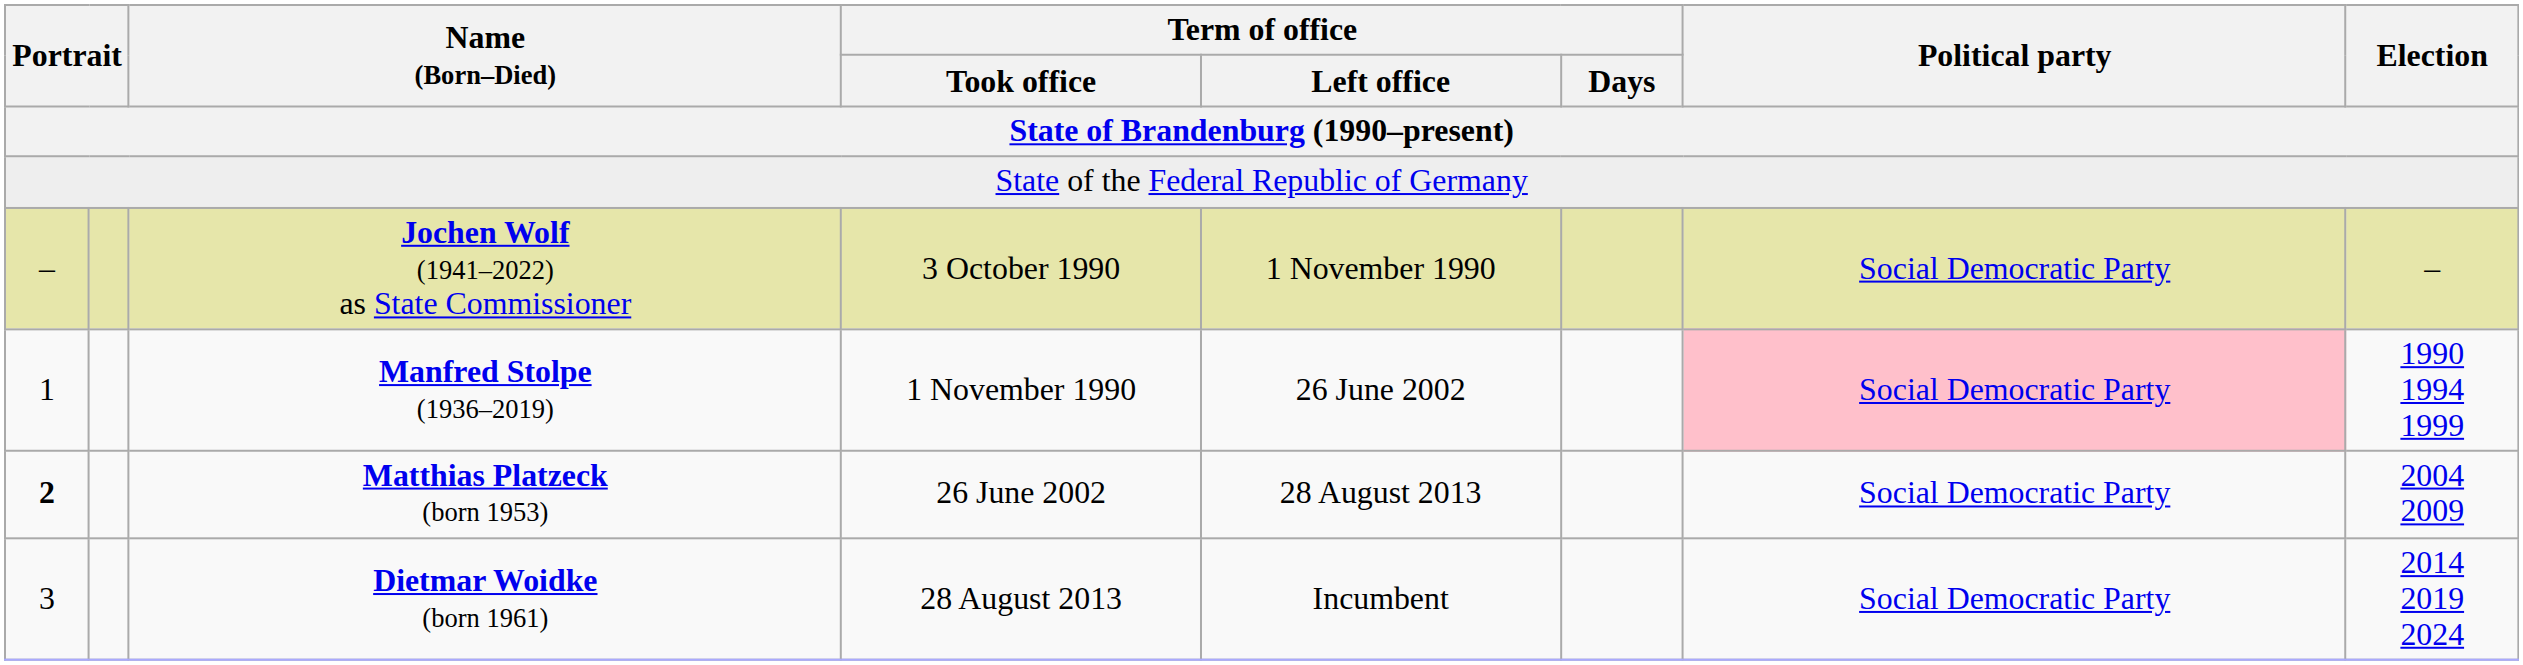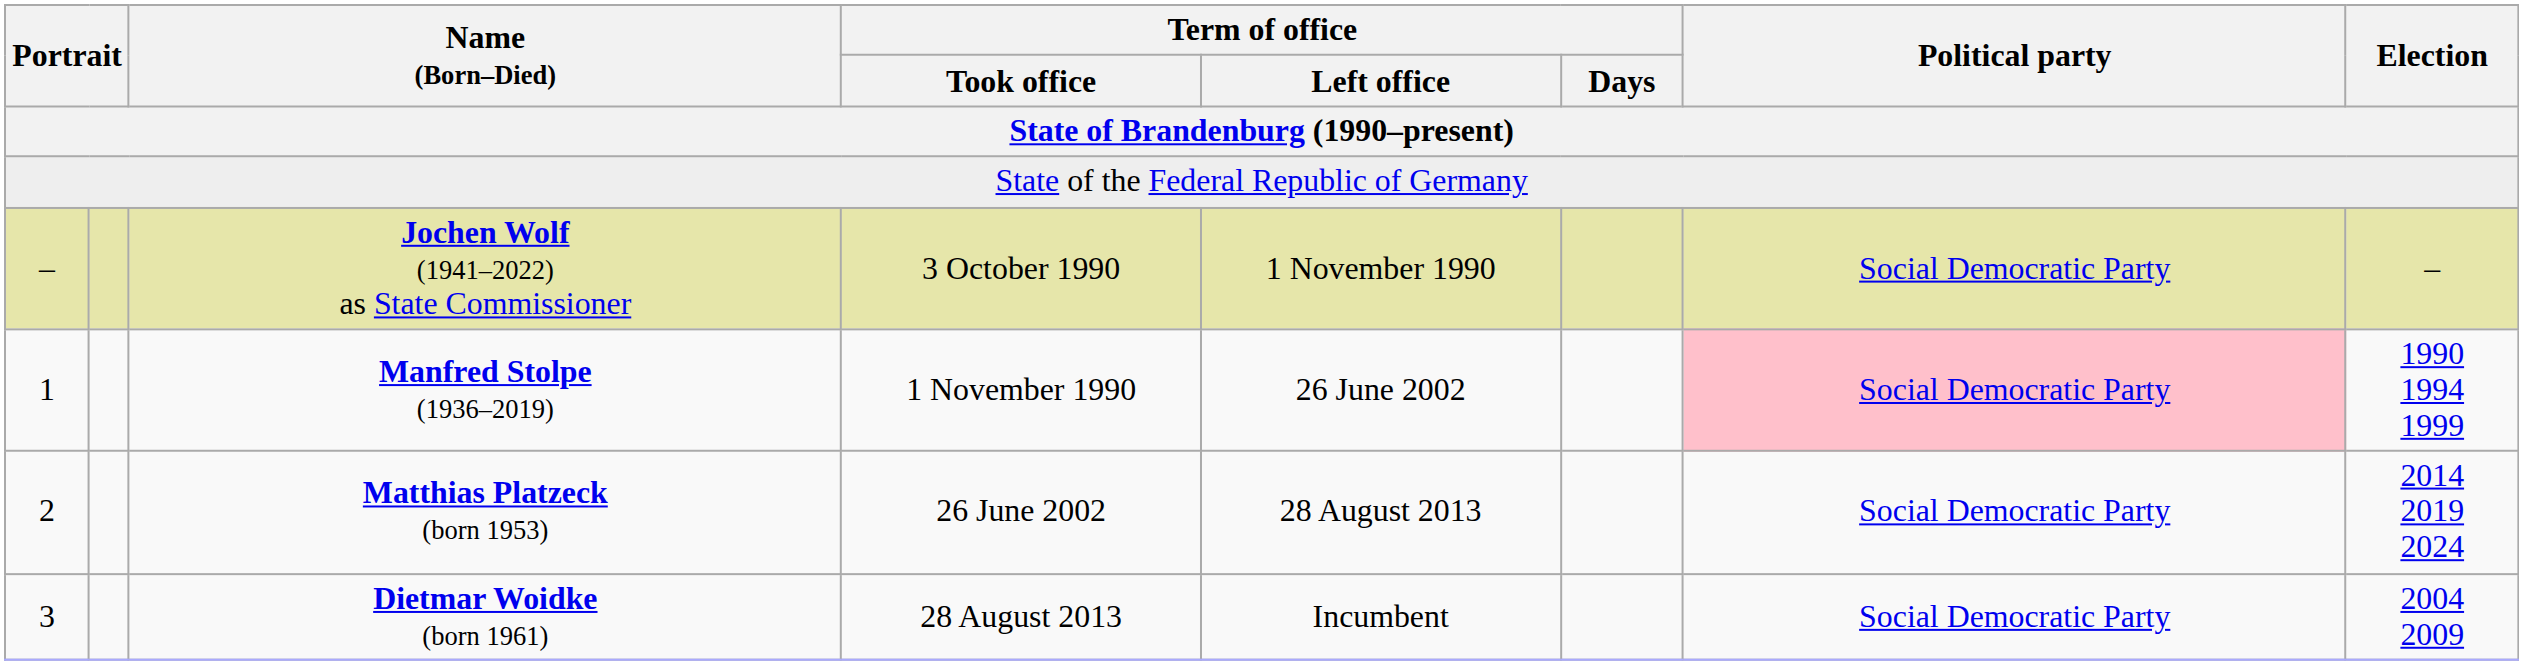(47, 493) bold -> (47, 511) normal
(2432, 493) 2004 2009 -> (2432, 511) 2014 2019 2024
(2432, 598) 2014 2019 2024 -> (2432, 616) 2004 2009
